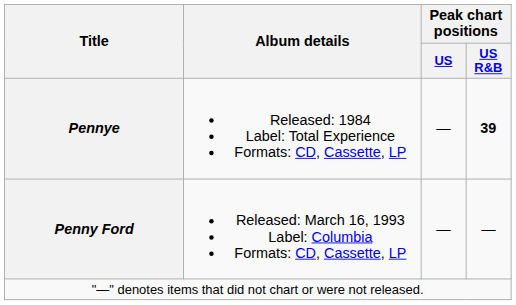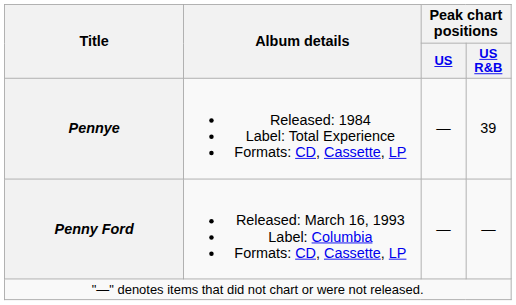(488, 128) bold -> (488, 128) normal
